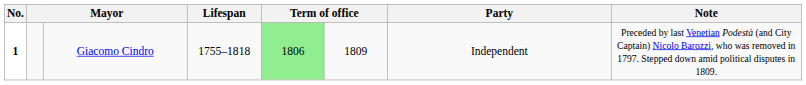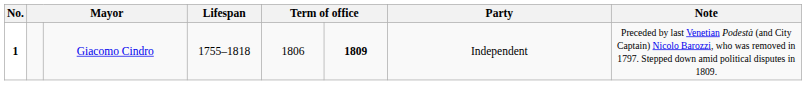(293, 51) lightgreen background -> (293, 51) no background
(356, 51) normal -> (356, 51) bold
